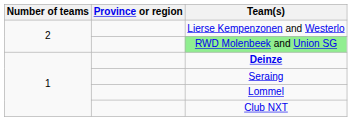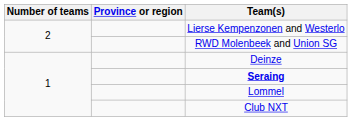(266, 44) lightgreen background -> (266, 44) no background
(266, 60) bold -> (266, 60) normal
(266, 76) normal -> (266, 76) bold
